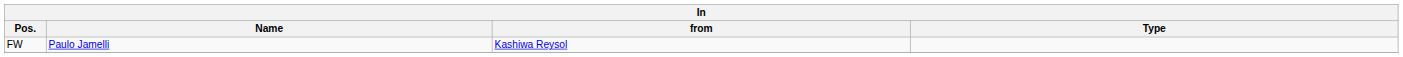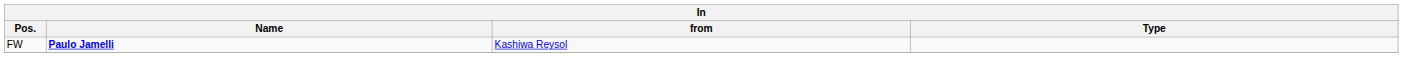(79, 45) normal -> (81, 45) bold
